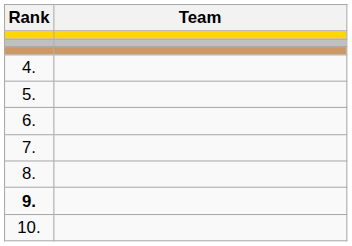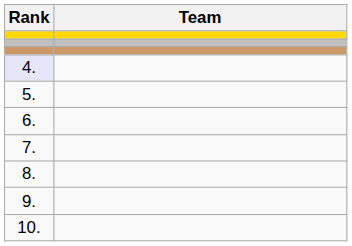(29, 67) no background -> (29, 67) lavender background
(29, 200) bold -> (29, 200) normal
